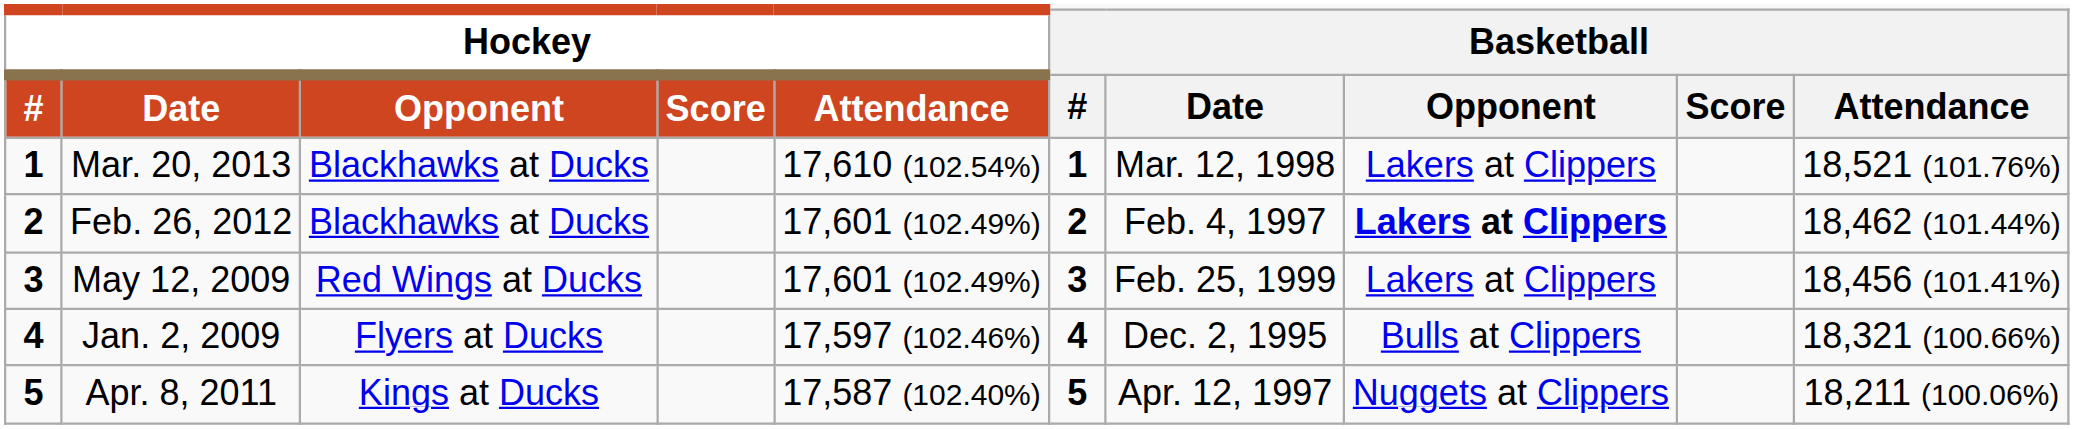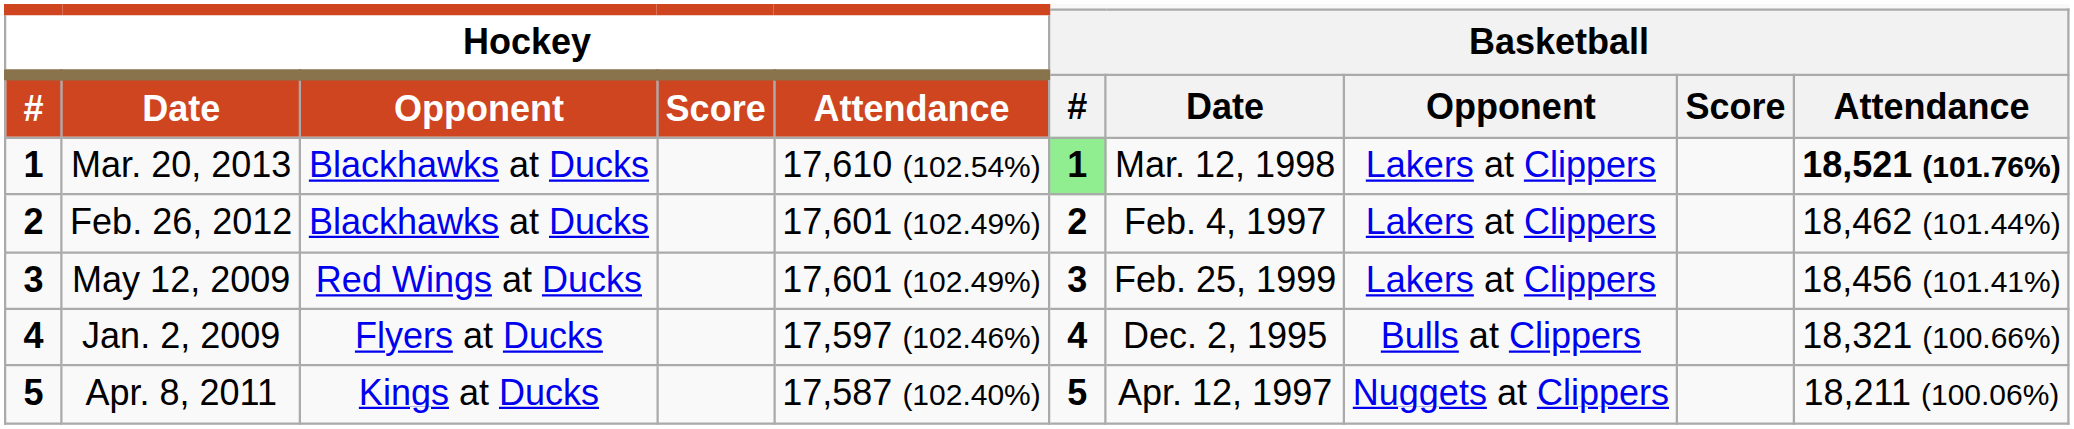(1077, 165) no background -> (1077, 165) lightgreen background
(1931, 165) normal -> (1931, 165) bold
(1511, 222) bold -> (1511, 222) normal
